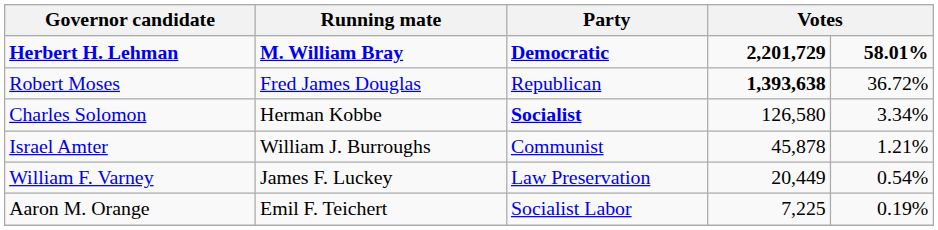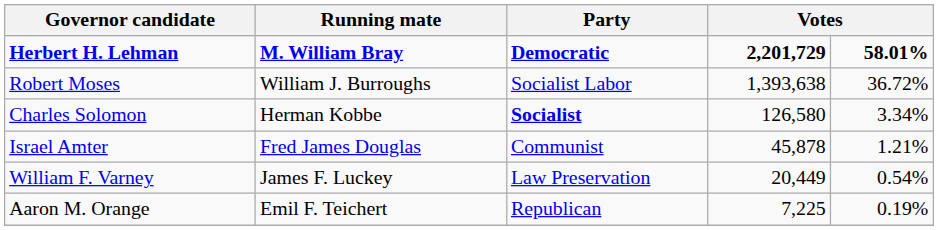(341, 83) Fred James Douglas -> (345, 83) William J. Burroughs
(556, 83) Republican -> (571, 83) Socialist Labor
(786, 83) bold -> (786, 83) normal
(345, 146) William J. Burroughs -> (341, 146) Fred James Douglas
(571, 209) Socialist Labor -> (556, 209) Republican
